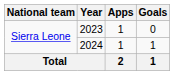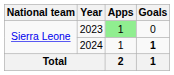(121, 29) no background -> (121, 29) lightgreen background
(153, 45) normal -> (153, 45) bold
